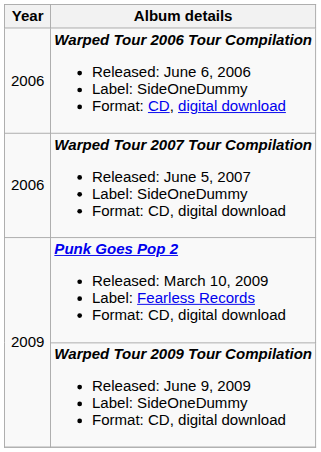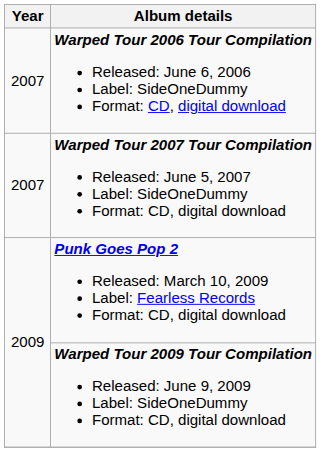(28, 80) 2006 -> (28, 80) 2007
(28, 185) 2006 -> (28, 185) 2007
